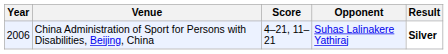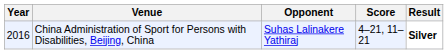columns swapped: (359, 13) <-> (287, 13)
(18, 35) 2006 -> (18, 35) 2016
